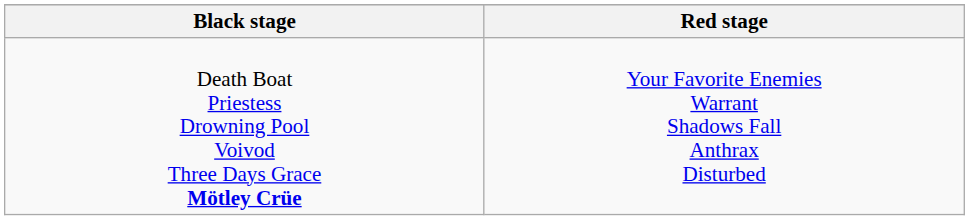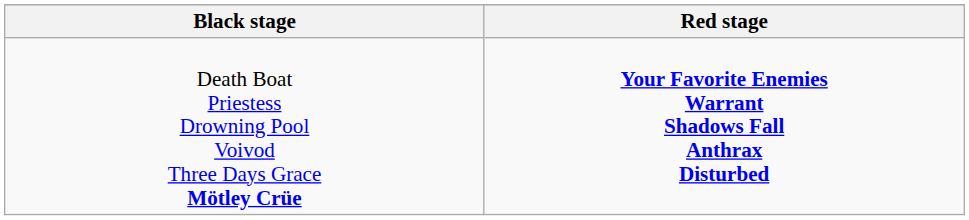(724, 126) normal -> (724, 126) bold
